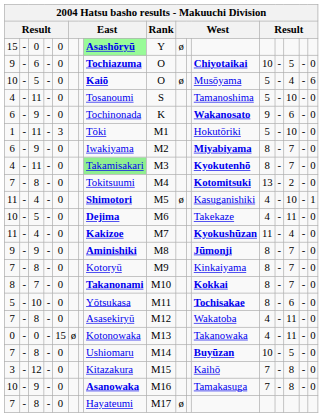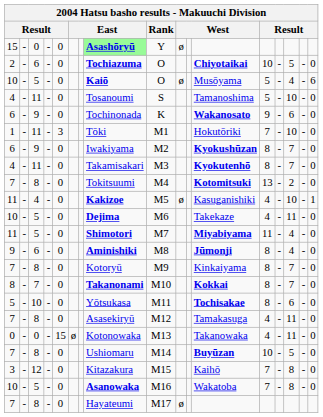(12, 64) 9 -> (12, 64) 2
(267, 132) 5 -> (267, 132) 7
(223, 149) Miyabiyama -> (225, 149) Kyokushūzan
(115, 166) lightgreen background -> (115, 166) no background
(109, 200) Shimotori -> (105, 200) Kakizoe
(36, 234) 4 -> (36, 234) 5
(105, 234) Kakizoe -> (109, 234) Shimotori
(225, 234) Kyokushūzan -> (223, 234) Miyabiyama
(36, 251) 9 -> (36, 251) 6
(291, 251) 7 -> (291, 251) 4
(215, 319) Wakatoba -> (221, 319) Tamakasuga
(36, 387) 9 -> (36, 387) 5
(221, 387) Tamakasuga -> (215, 387) Wakatoba
